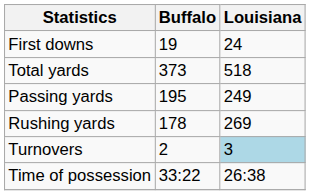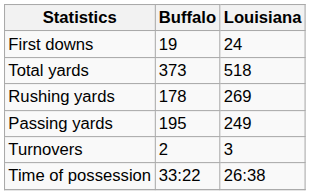rows swapped: (62, 123) <-> (61, 96)
(228, 149) lightblue background -> (228, 149) no background
